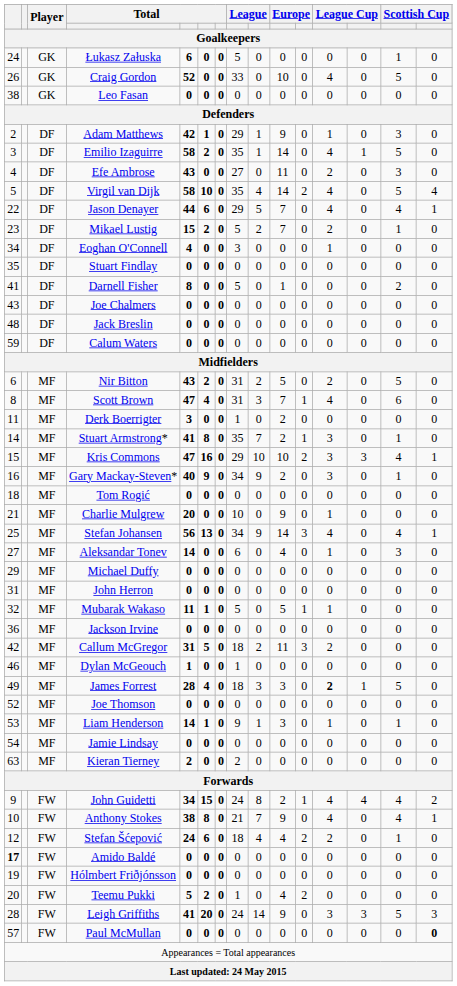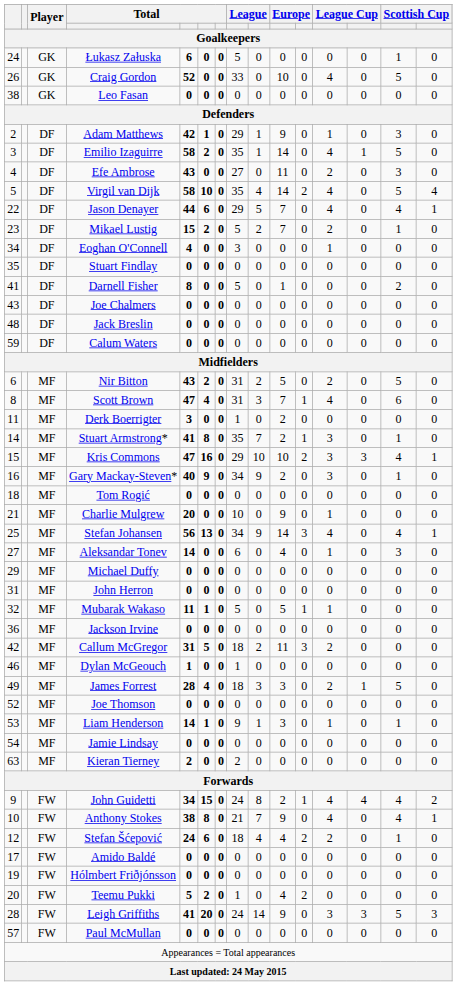(330, 685) bold -> (330, 685) normal
(13, 856) bold -> (13, 856) normal
(434, 933) bold -> (434, 933) normal
